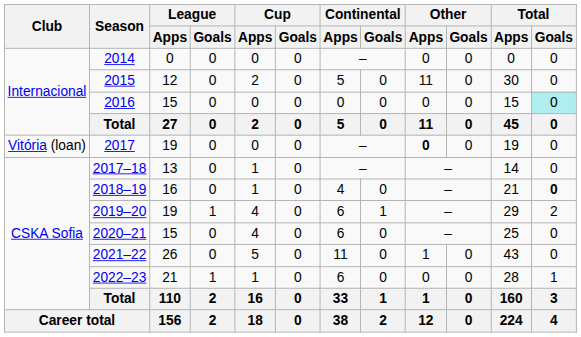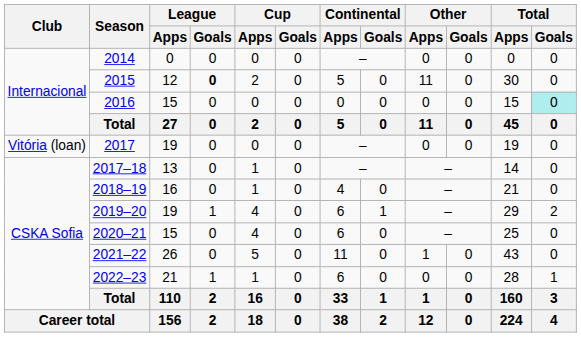(213, 80) normal -> (213, 80) bold
(426, 146) bold -> (426, 146) normal
(554, 189) bold -> (554, 189) normal
